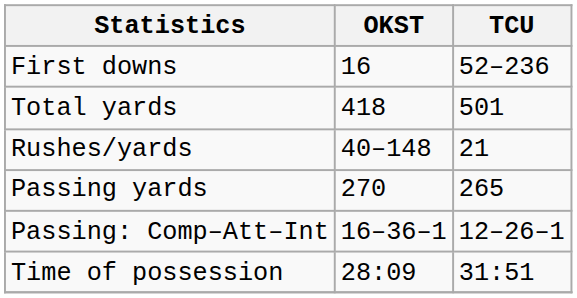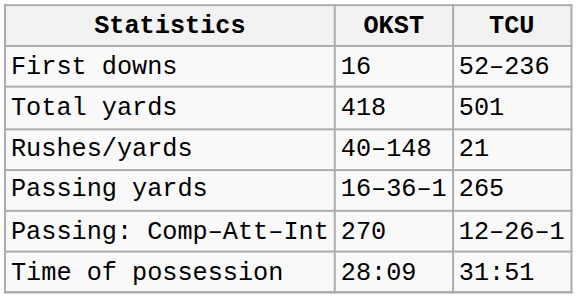(364, 190) 270 -> (394, 190) 16–36–1
(394, 231) 16–36–1 -> (364, 231) 270
